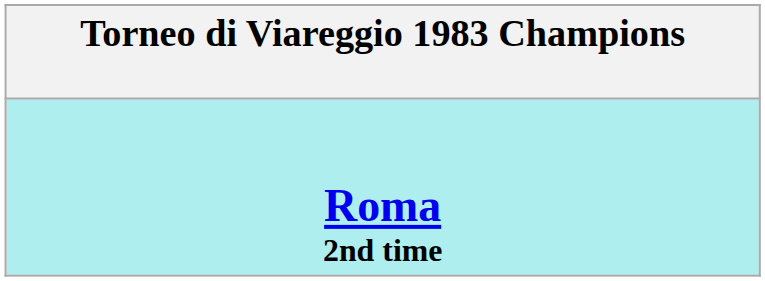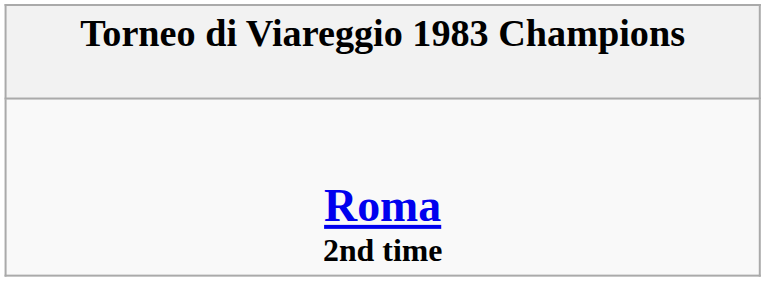(383, 222) paleturquoise background -> (383, 222) no background
